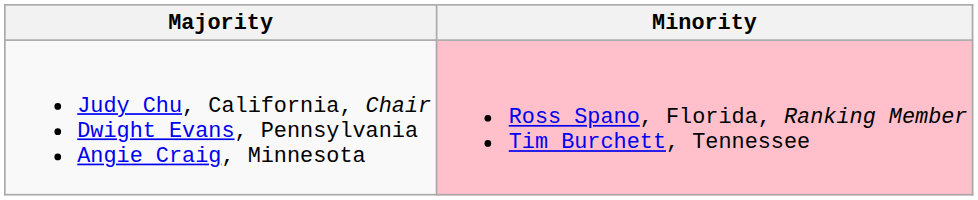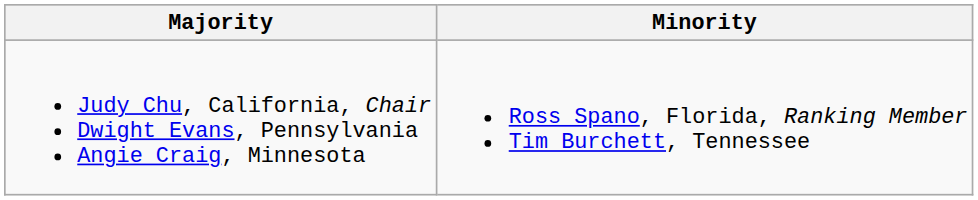(705, 130) pink background -> (705, 130) no background
